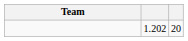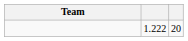(155, 28) 1.202 -> (155, 28) 1.222
